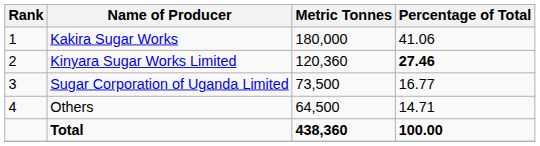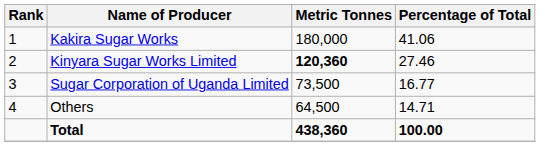(321, 61) normal -> (321, 61) bold
(417, 61) bold -> (417, 61) normal
